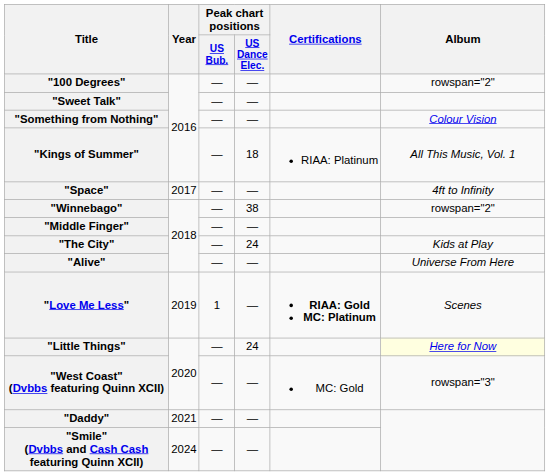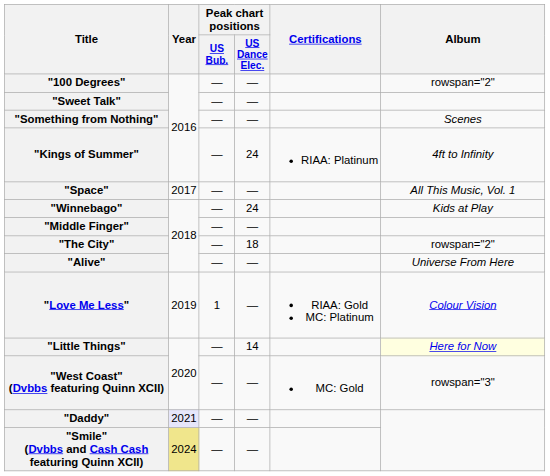(463, 119) Colour Vision -> (463, 119) Scenes
(252, 154) 18 -> (252, 154) 24
(463, 154) All This Music, Vol. 1 -> (463, 154) 4ft to Infinity
(463, 190) 4ft to Infinity -> (463, 190) All This Music, Vol. 1
(252, 208) 38 -> (252, 208) 24
(463, 208) rowspan="2" -> (463, 208) Kids at Play
(252, 244) 24 -> (252, 244) 18
(463, 244) Kids at Play -> (463, 244) rowspan="2"
(325, 311) bold -> (325, 311) normal
(463, 304) Scenes -> (463, 304) Colour Vision
(252, 347) 24 -> (252, 347) 14
(184, 418) no background -> (184, 418) lavender background
(184, 449) no background -> (184, 449) khaki background
